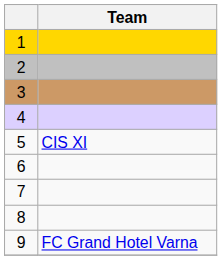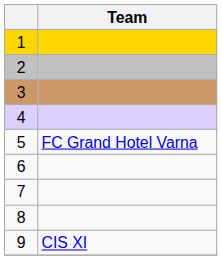(64, 142) CIS XI -> (120, 142) FC Grand Hotel Varna
(120, 242) FC Grand Hotel Varna -> (64, 242) CIS XI
